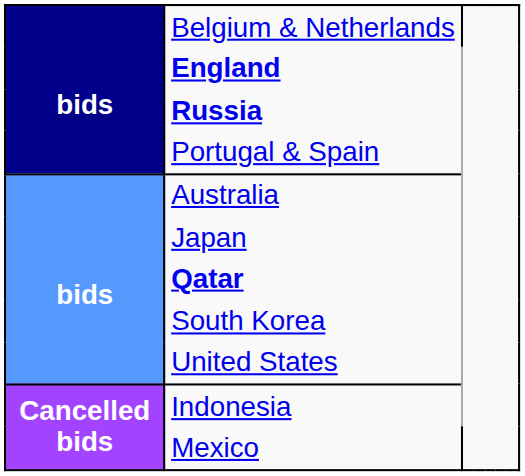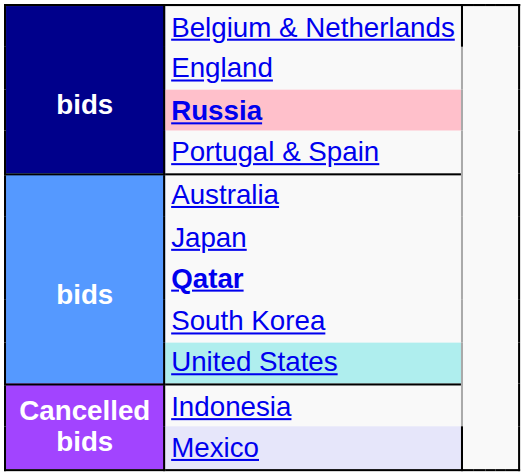(226, 68) bold -> (222, 68) normal
(217, 110) no background -> (217, 110) pink background
(254, 362) no background -> (254, 362) paleturquoise background
(215, 447) no background -> (215, 447) lavender background
